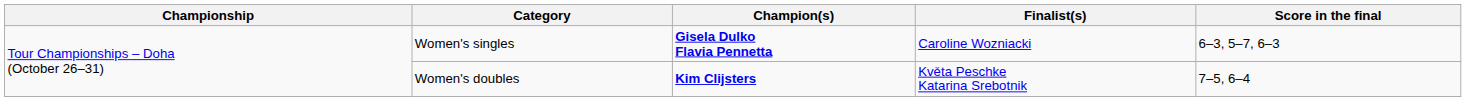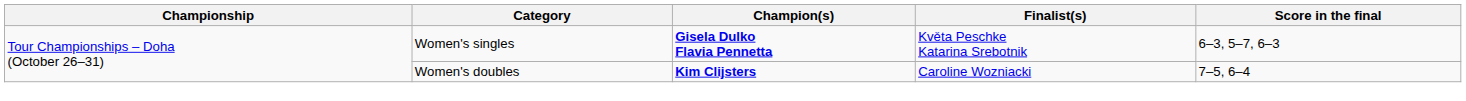(975, 44) Caroline Wozniacki -> (973, 44) Květa Peschke Katarina Srebotnik
(973, 79) Květa Peschke Katarina Srebotnik -> (975, 72) Caroline Wozniacki
